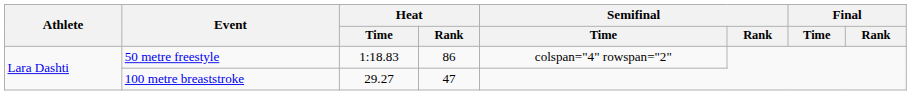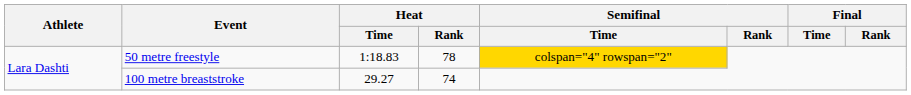(449, 57) 86 -> (449, 57) 78
(603, 57) no background -> (603, 57) gold background
(449, 79) 47 -> (449, 79) 74
